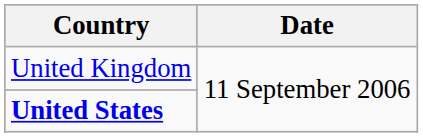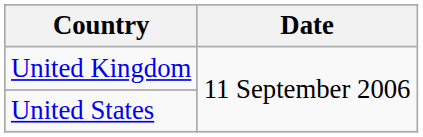(87, 110) bold -> (83, 110) normal
